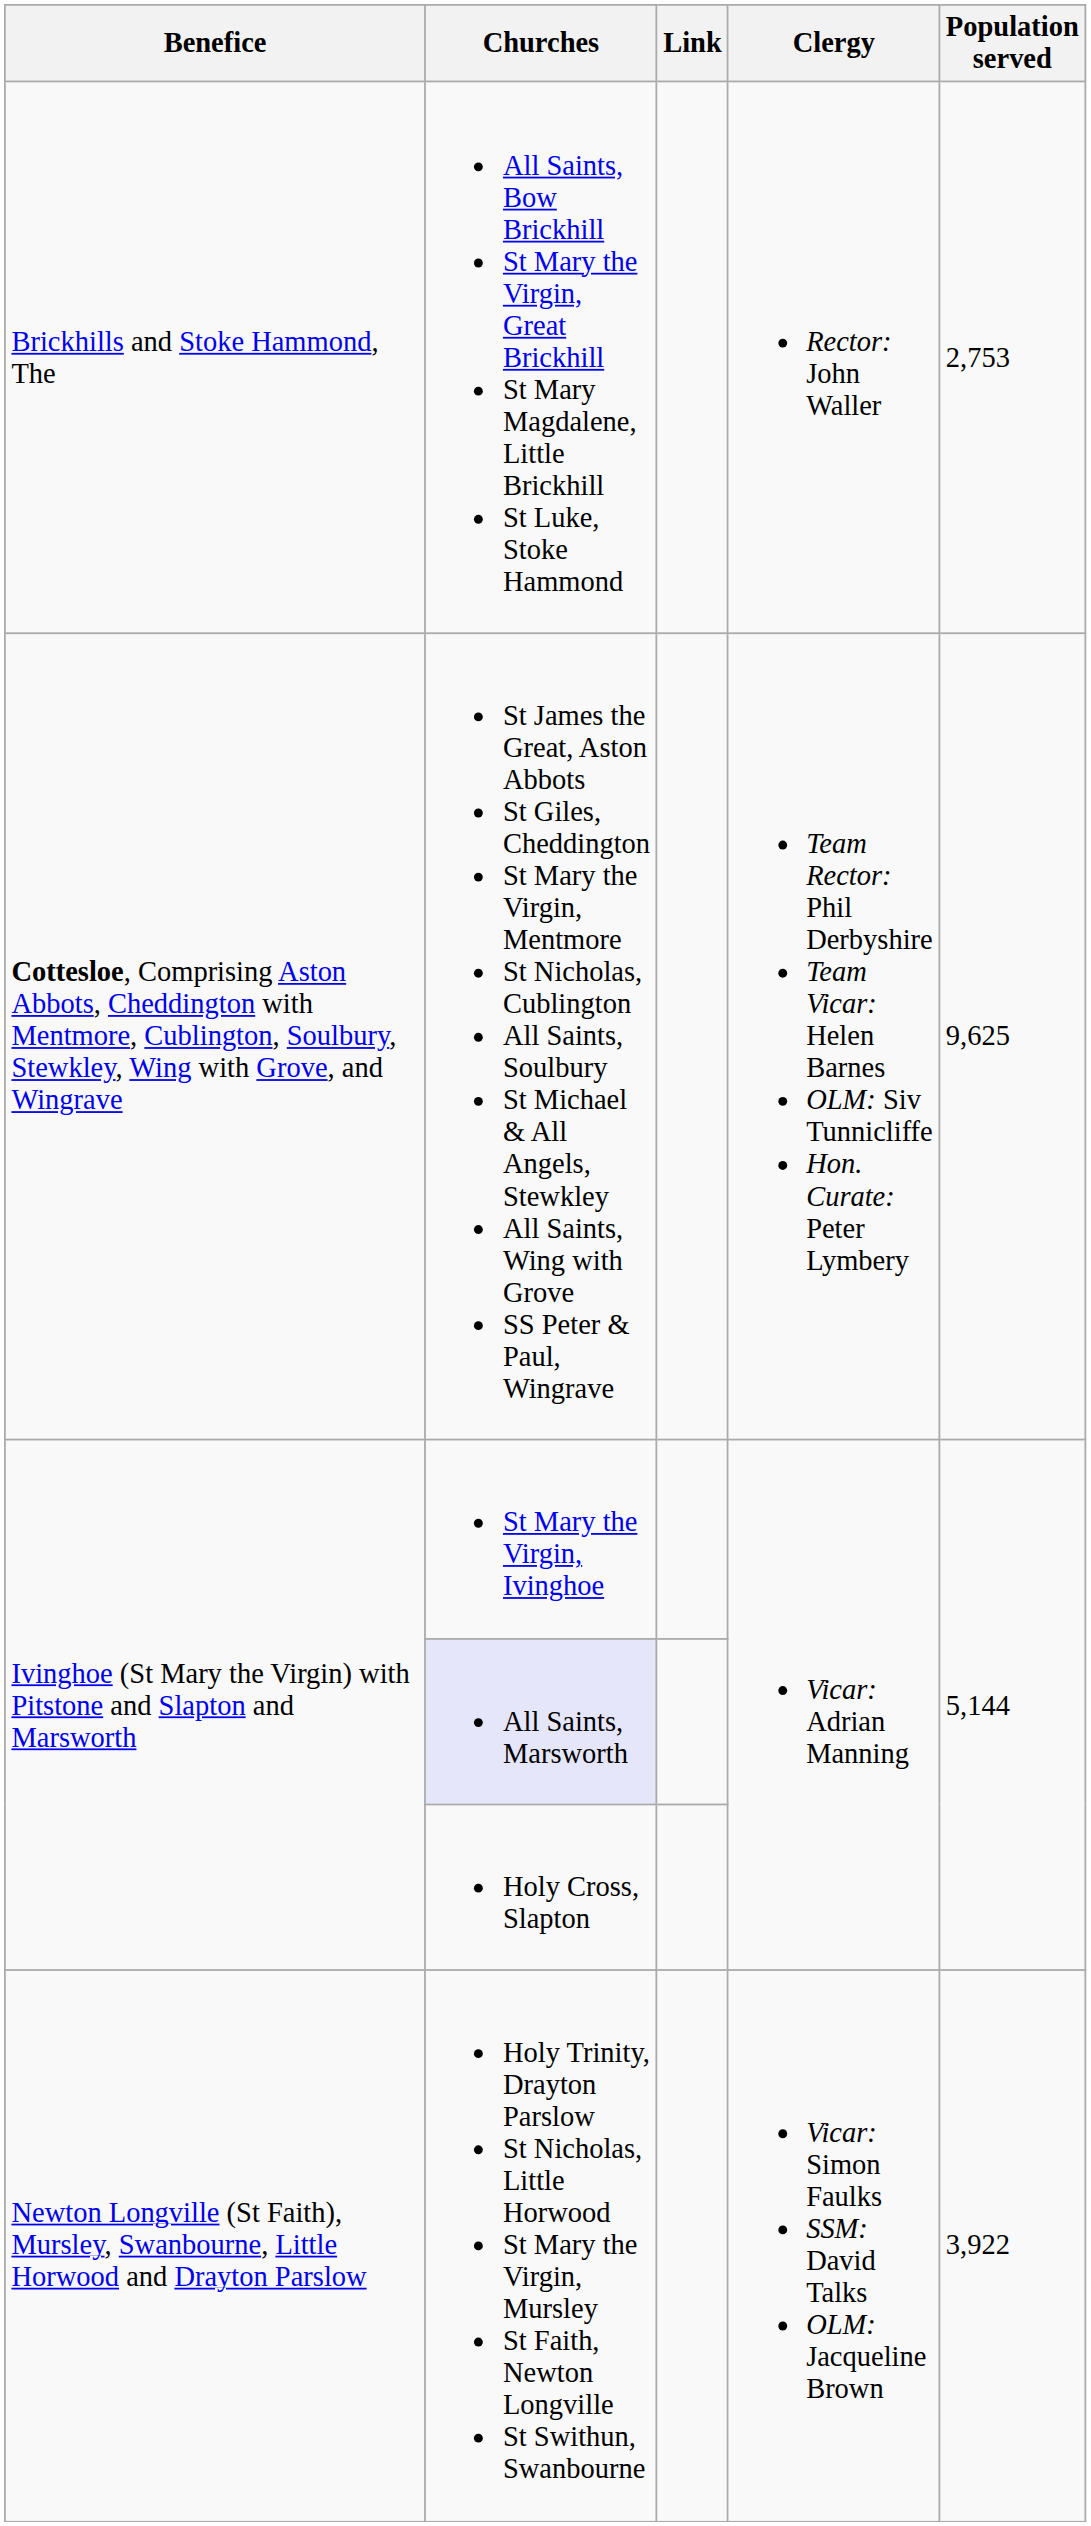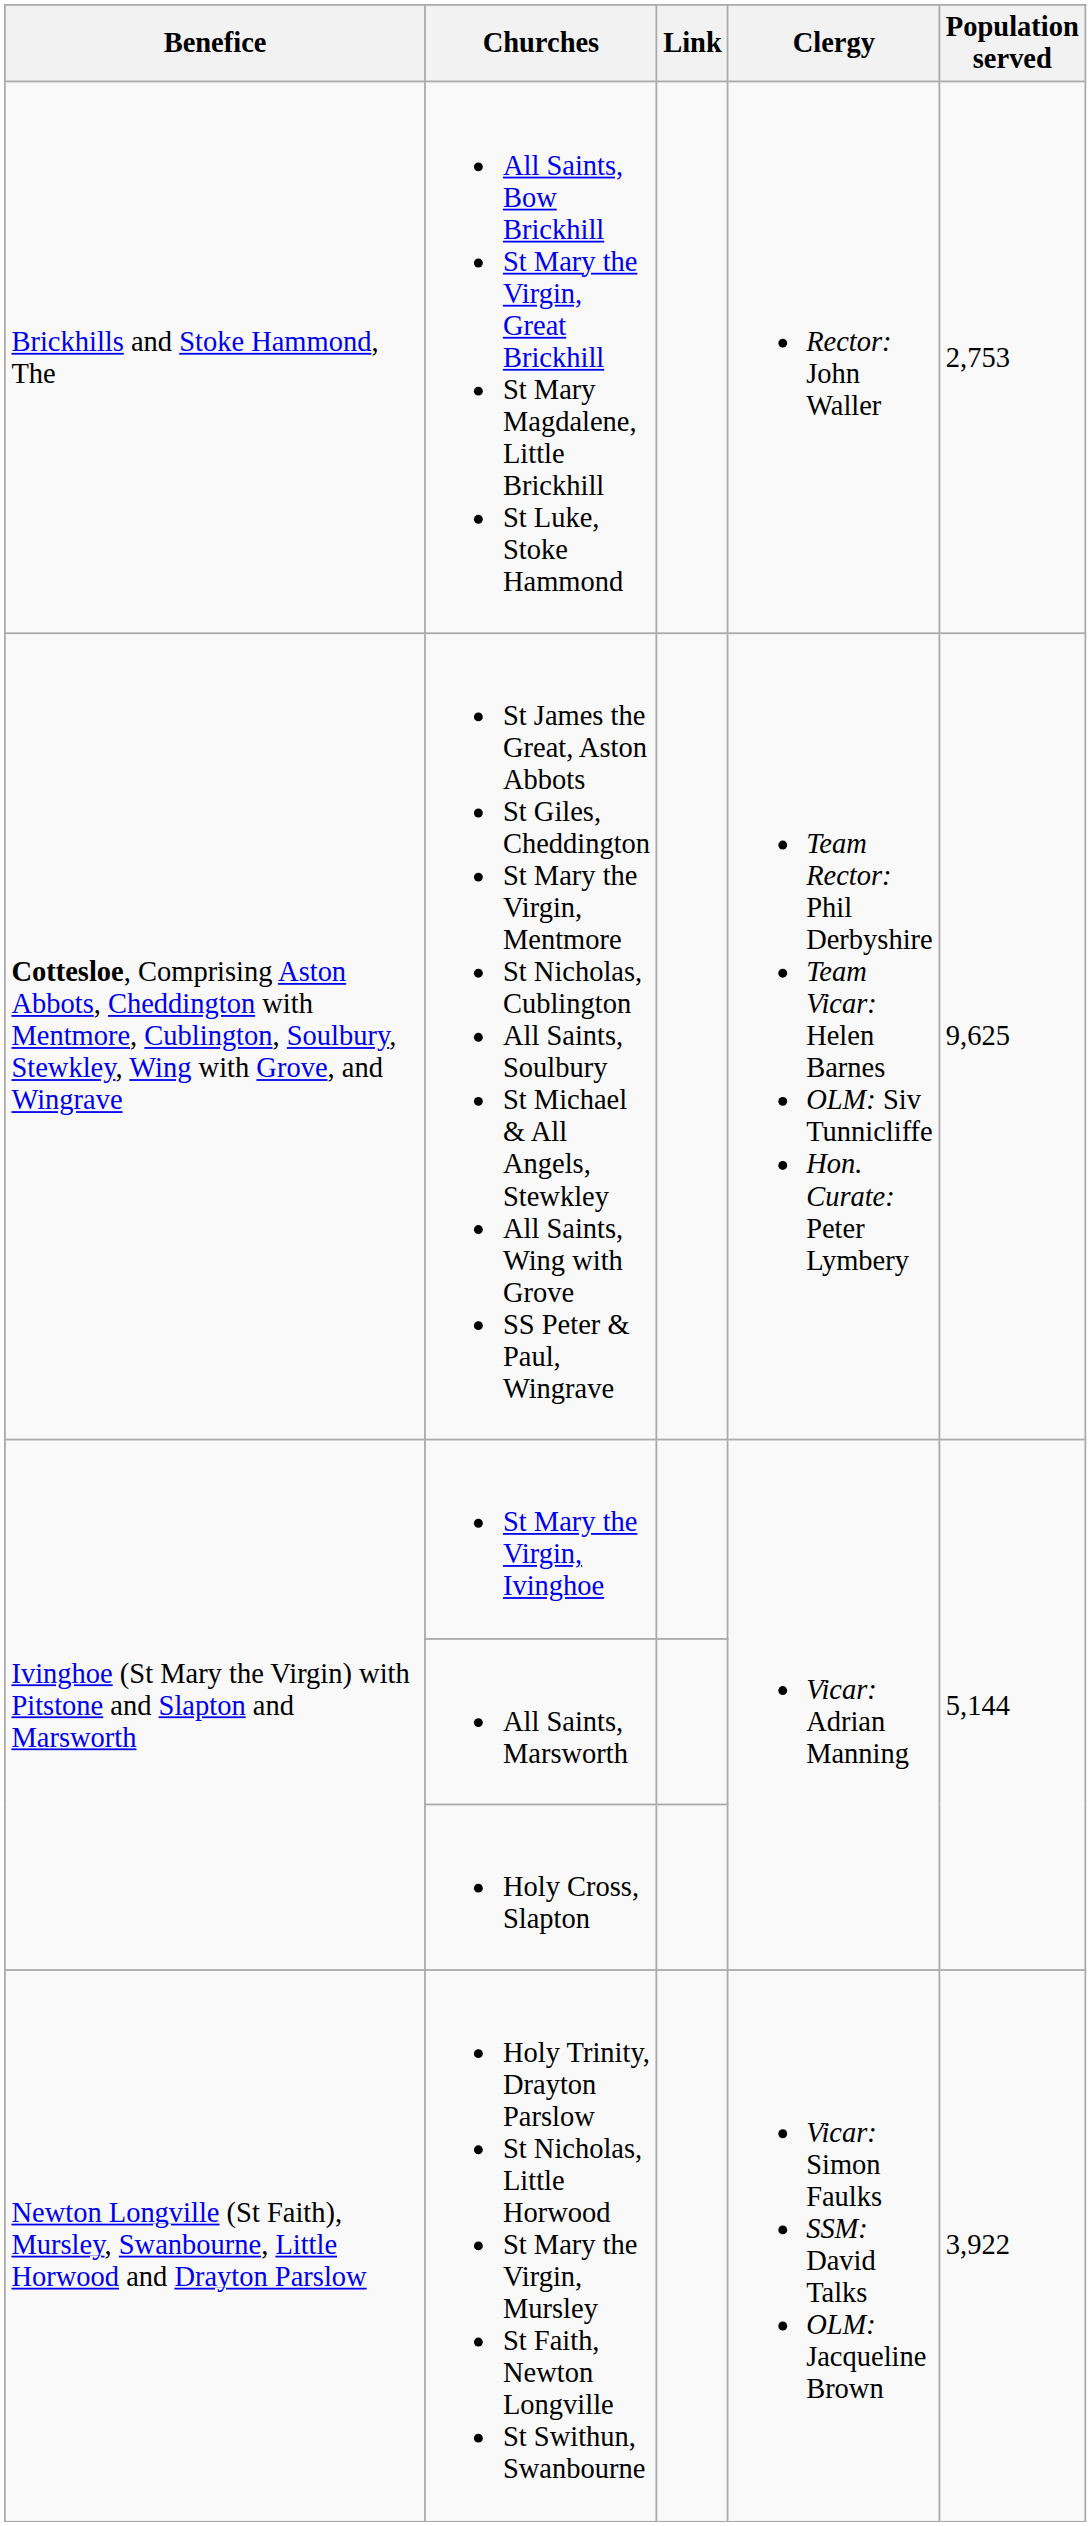(541, 1737) lavender background -> (541, 1737) no background
